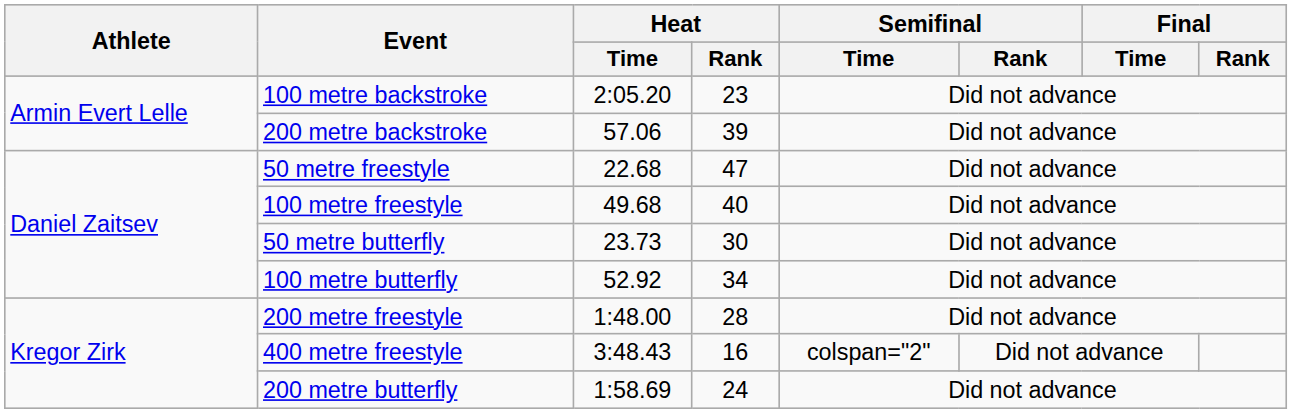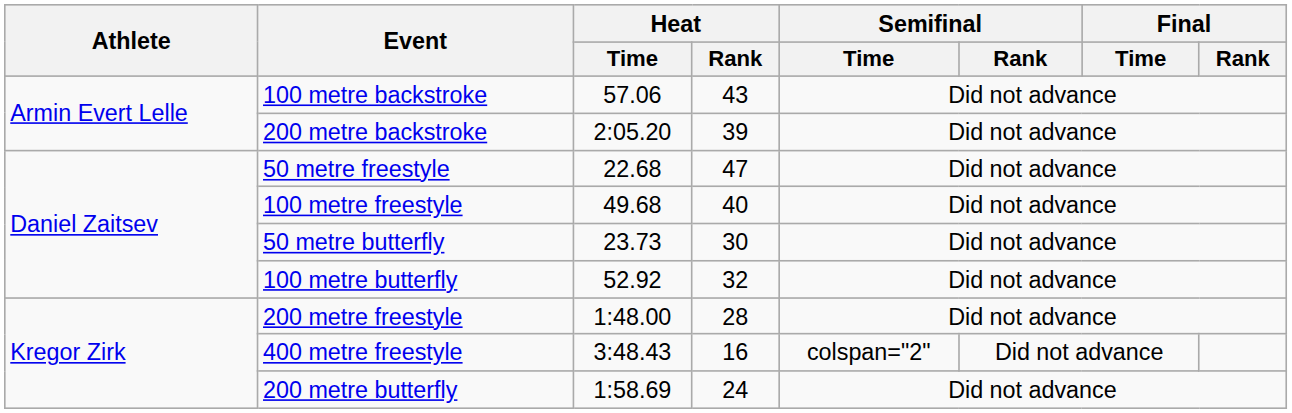(632, 95) 2:05.20 -> (632, 95) 57.06
(735, 95) 23 -> (735, 95) 43
(632, 132) 57.06 -> (632, 132) 2:05.20
(735, 280) 34 -> (735, 280) 32
